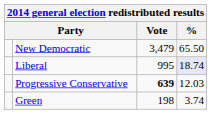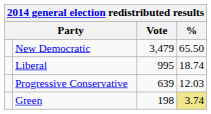(192, 65) lavender background -> (192, 65) no background
(166, 83) bold -> (166, 83) normal
(194, 100) no background -> (194, 100) khaki background
